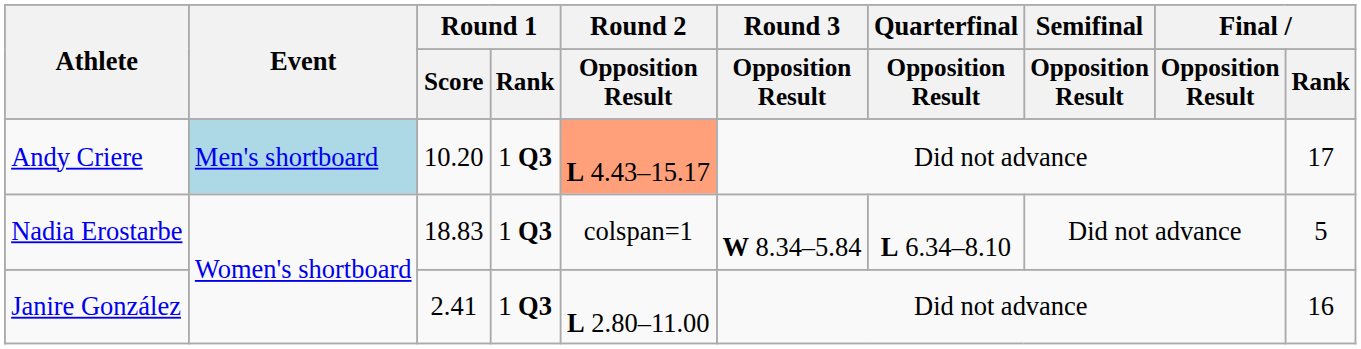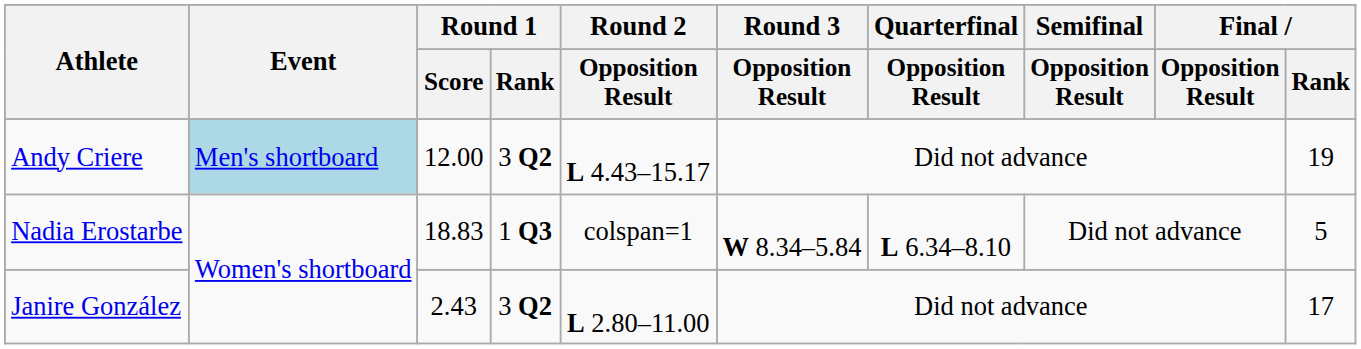(454, 156) 10.20 -> (454, 156) 12.00
(525, 156) 1 Q3 -> (525, 156) 3 Q2
(638, 172) lightsalmon background -> (638, 172) no background
(1321, 156) 17 -> (1321, 156) 19
(454, 306) 2.41 -> (454, 306) 2.43
(525, 306) 1 Q3 -> (525, 306) 3 Q2
(1321, 306) 16 -> (1321, 306) 17
